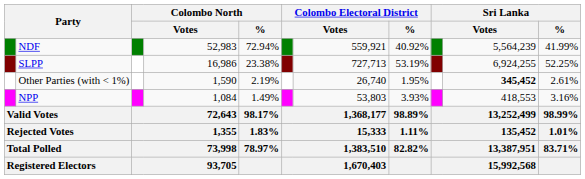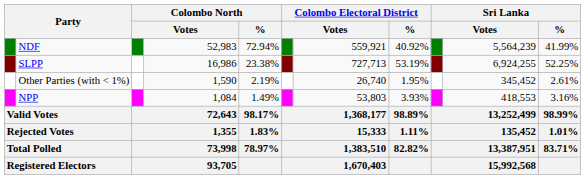(518, 81) bold -> (518, 81) normal
